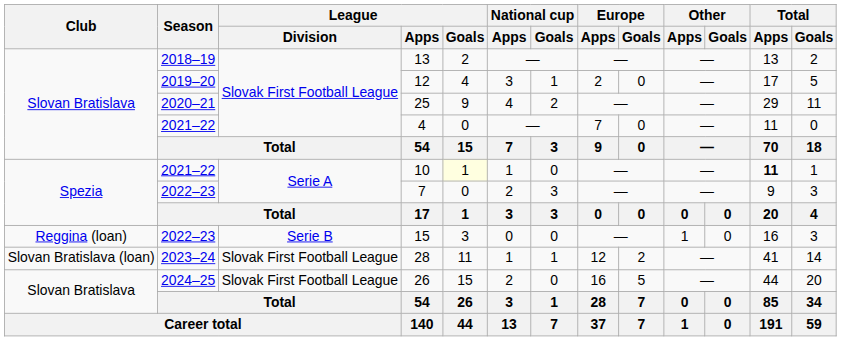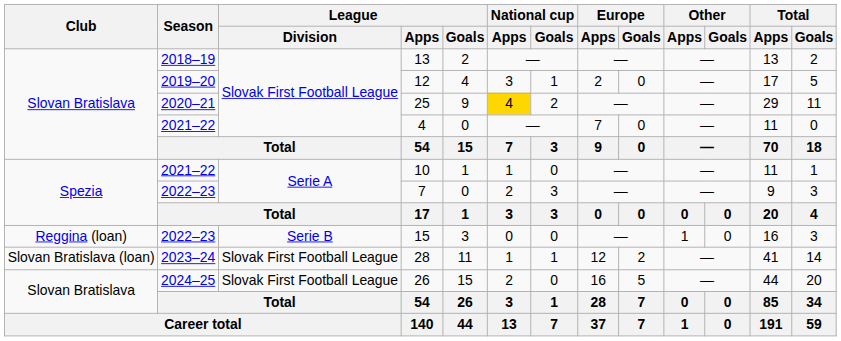(509, 103) no background -> (509, 103) gold background
(465, 170) lightyellow background -> (465, 170) no background
(771, 170) bold -> (771, 170) normal
